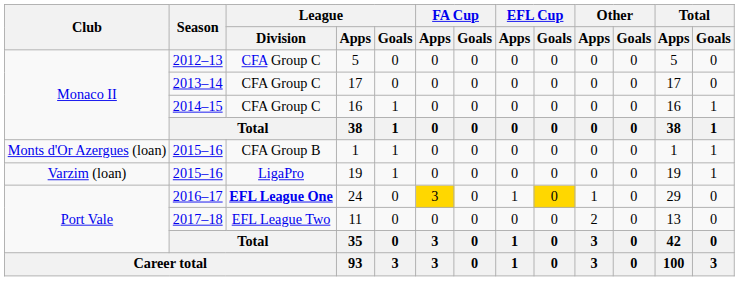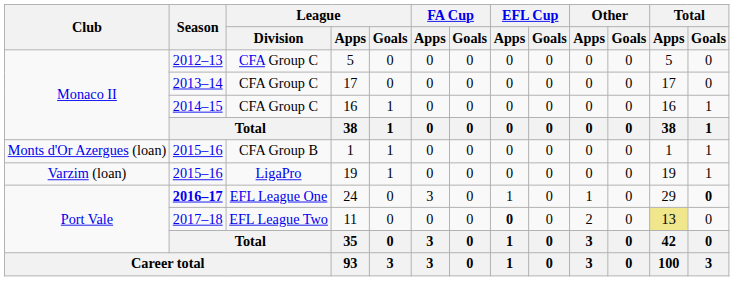(198, 196) normal -> (198, 196) bold
(281, 196) bold -> (279, 196) normal
(435, 196) gold background -> (430, 196) no background
(554, 196) gold background -> (549, 196) no background
(714, 196) normal -> (709, 196) bold
(514, 219) normal -> (509, 219) bold
(674, 219) no background -> (669, 219) khaki background
